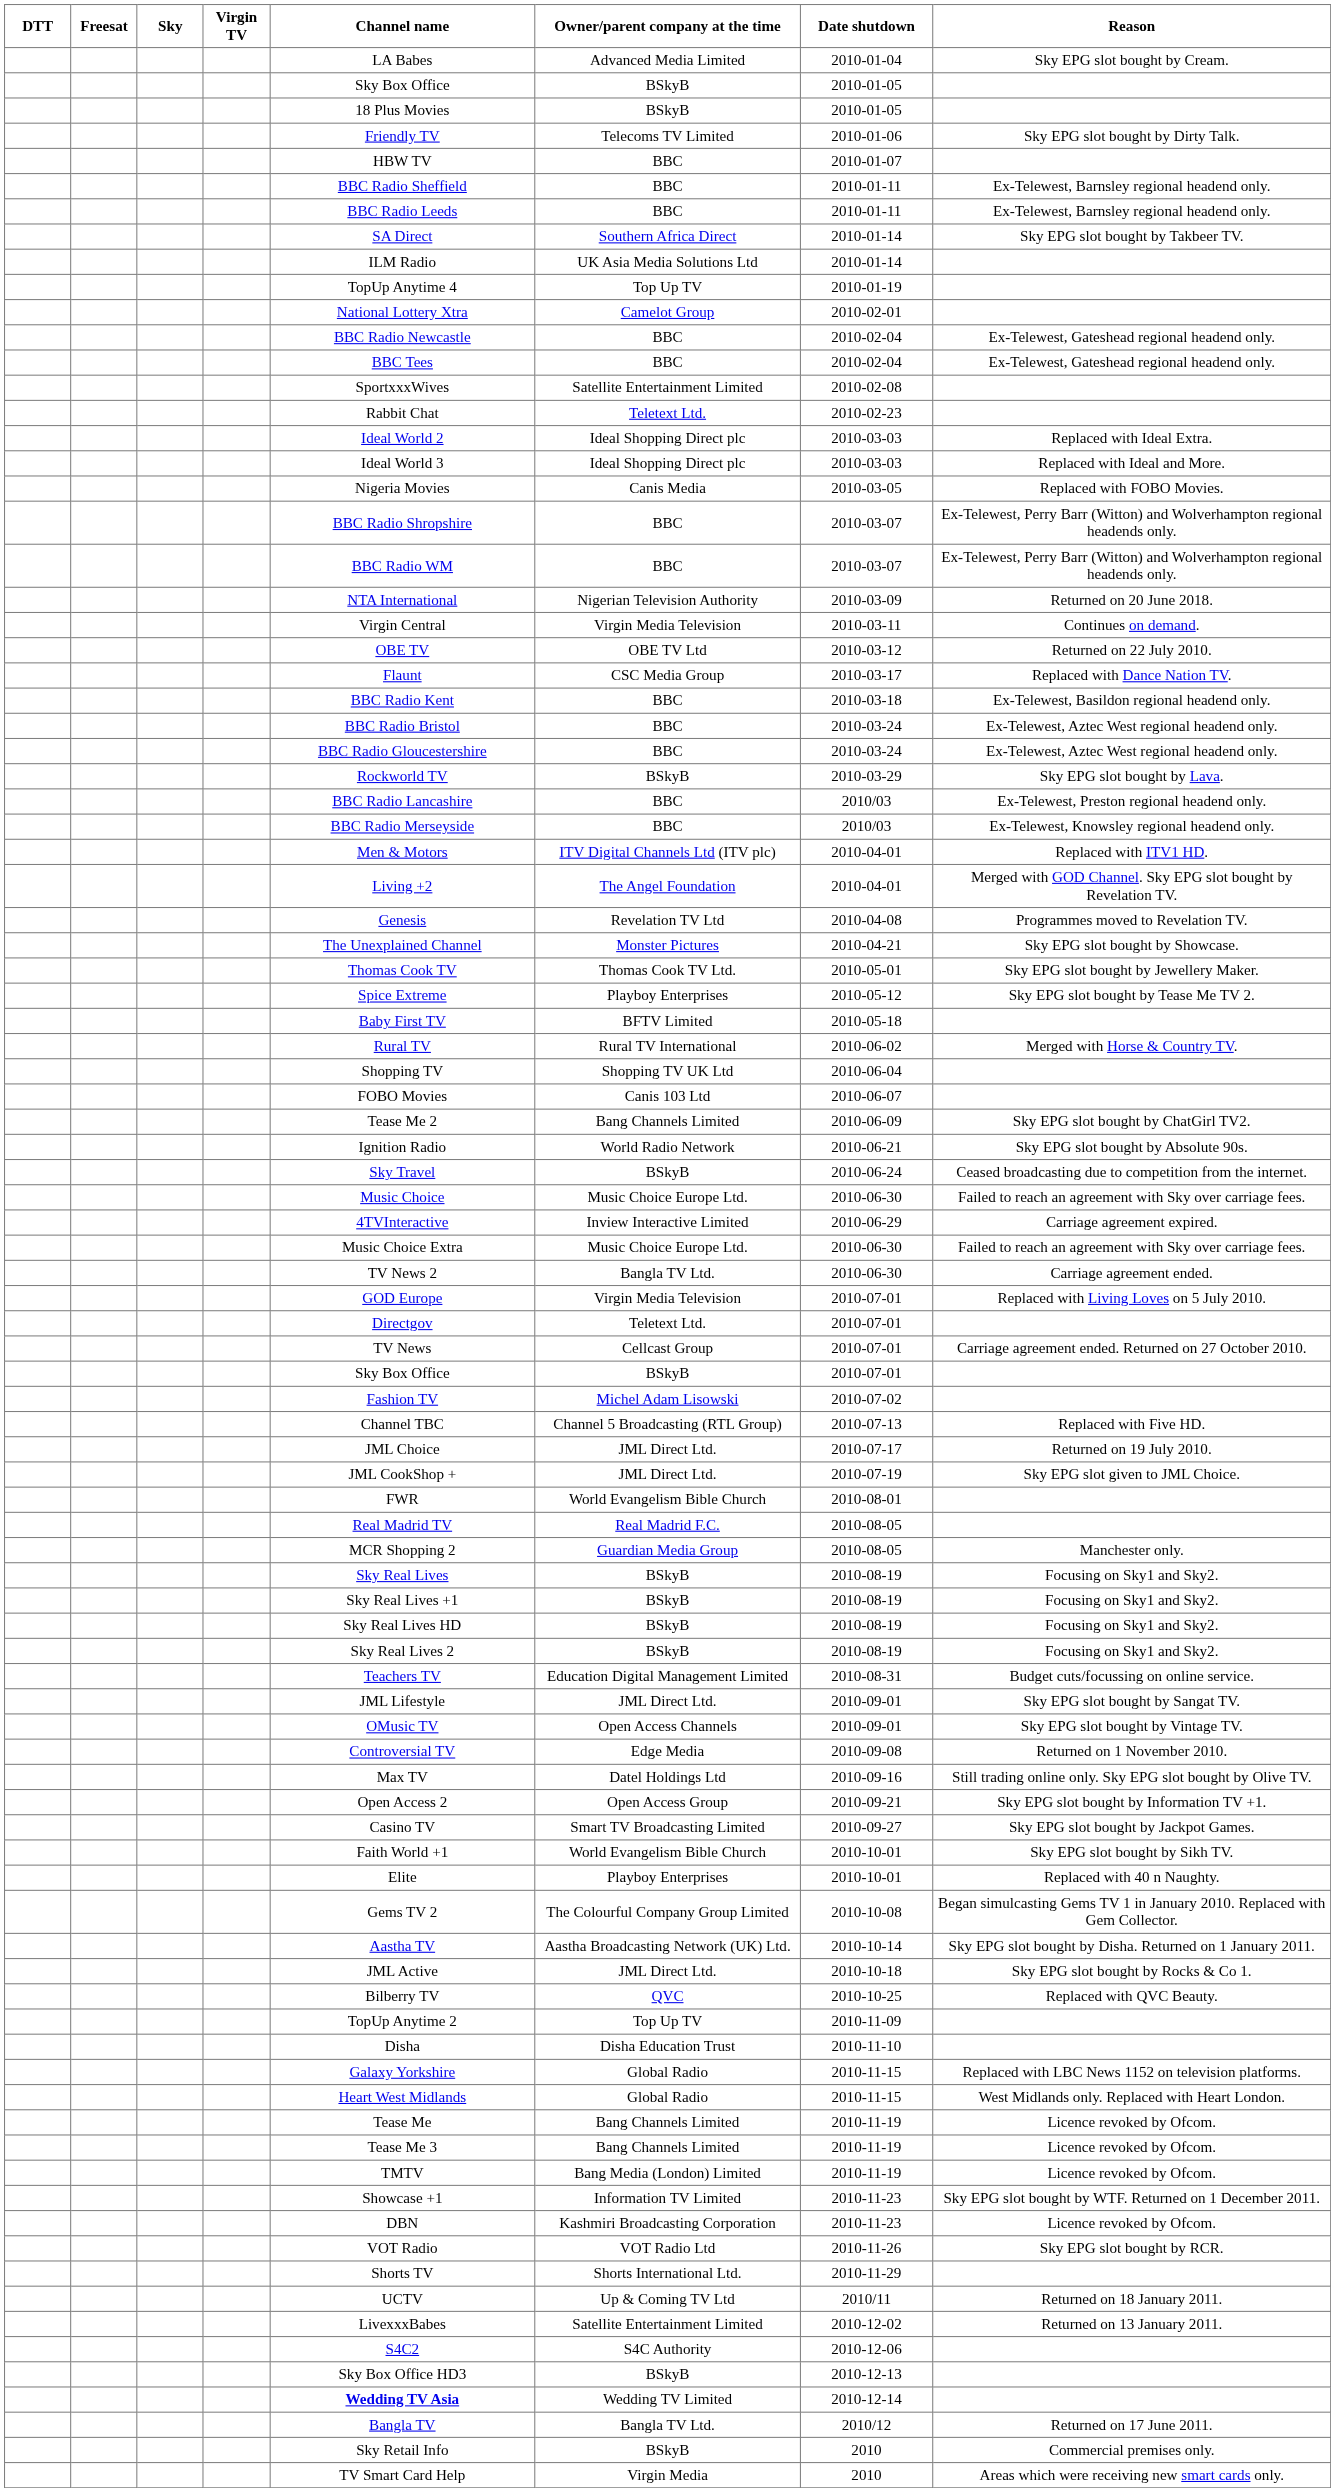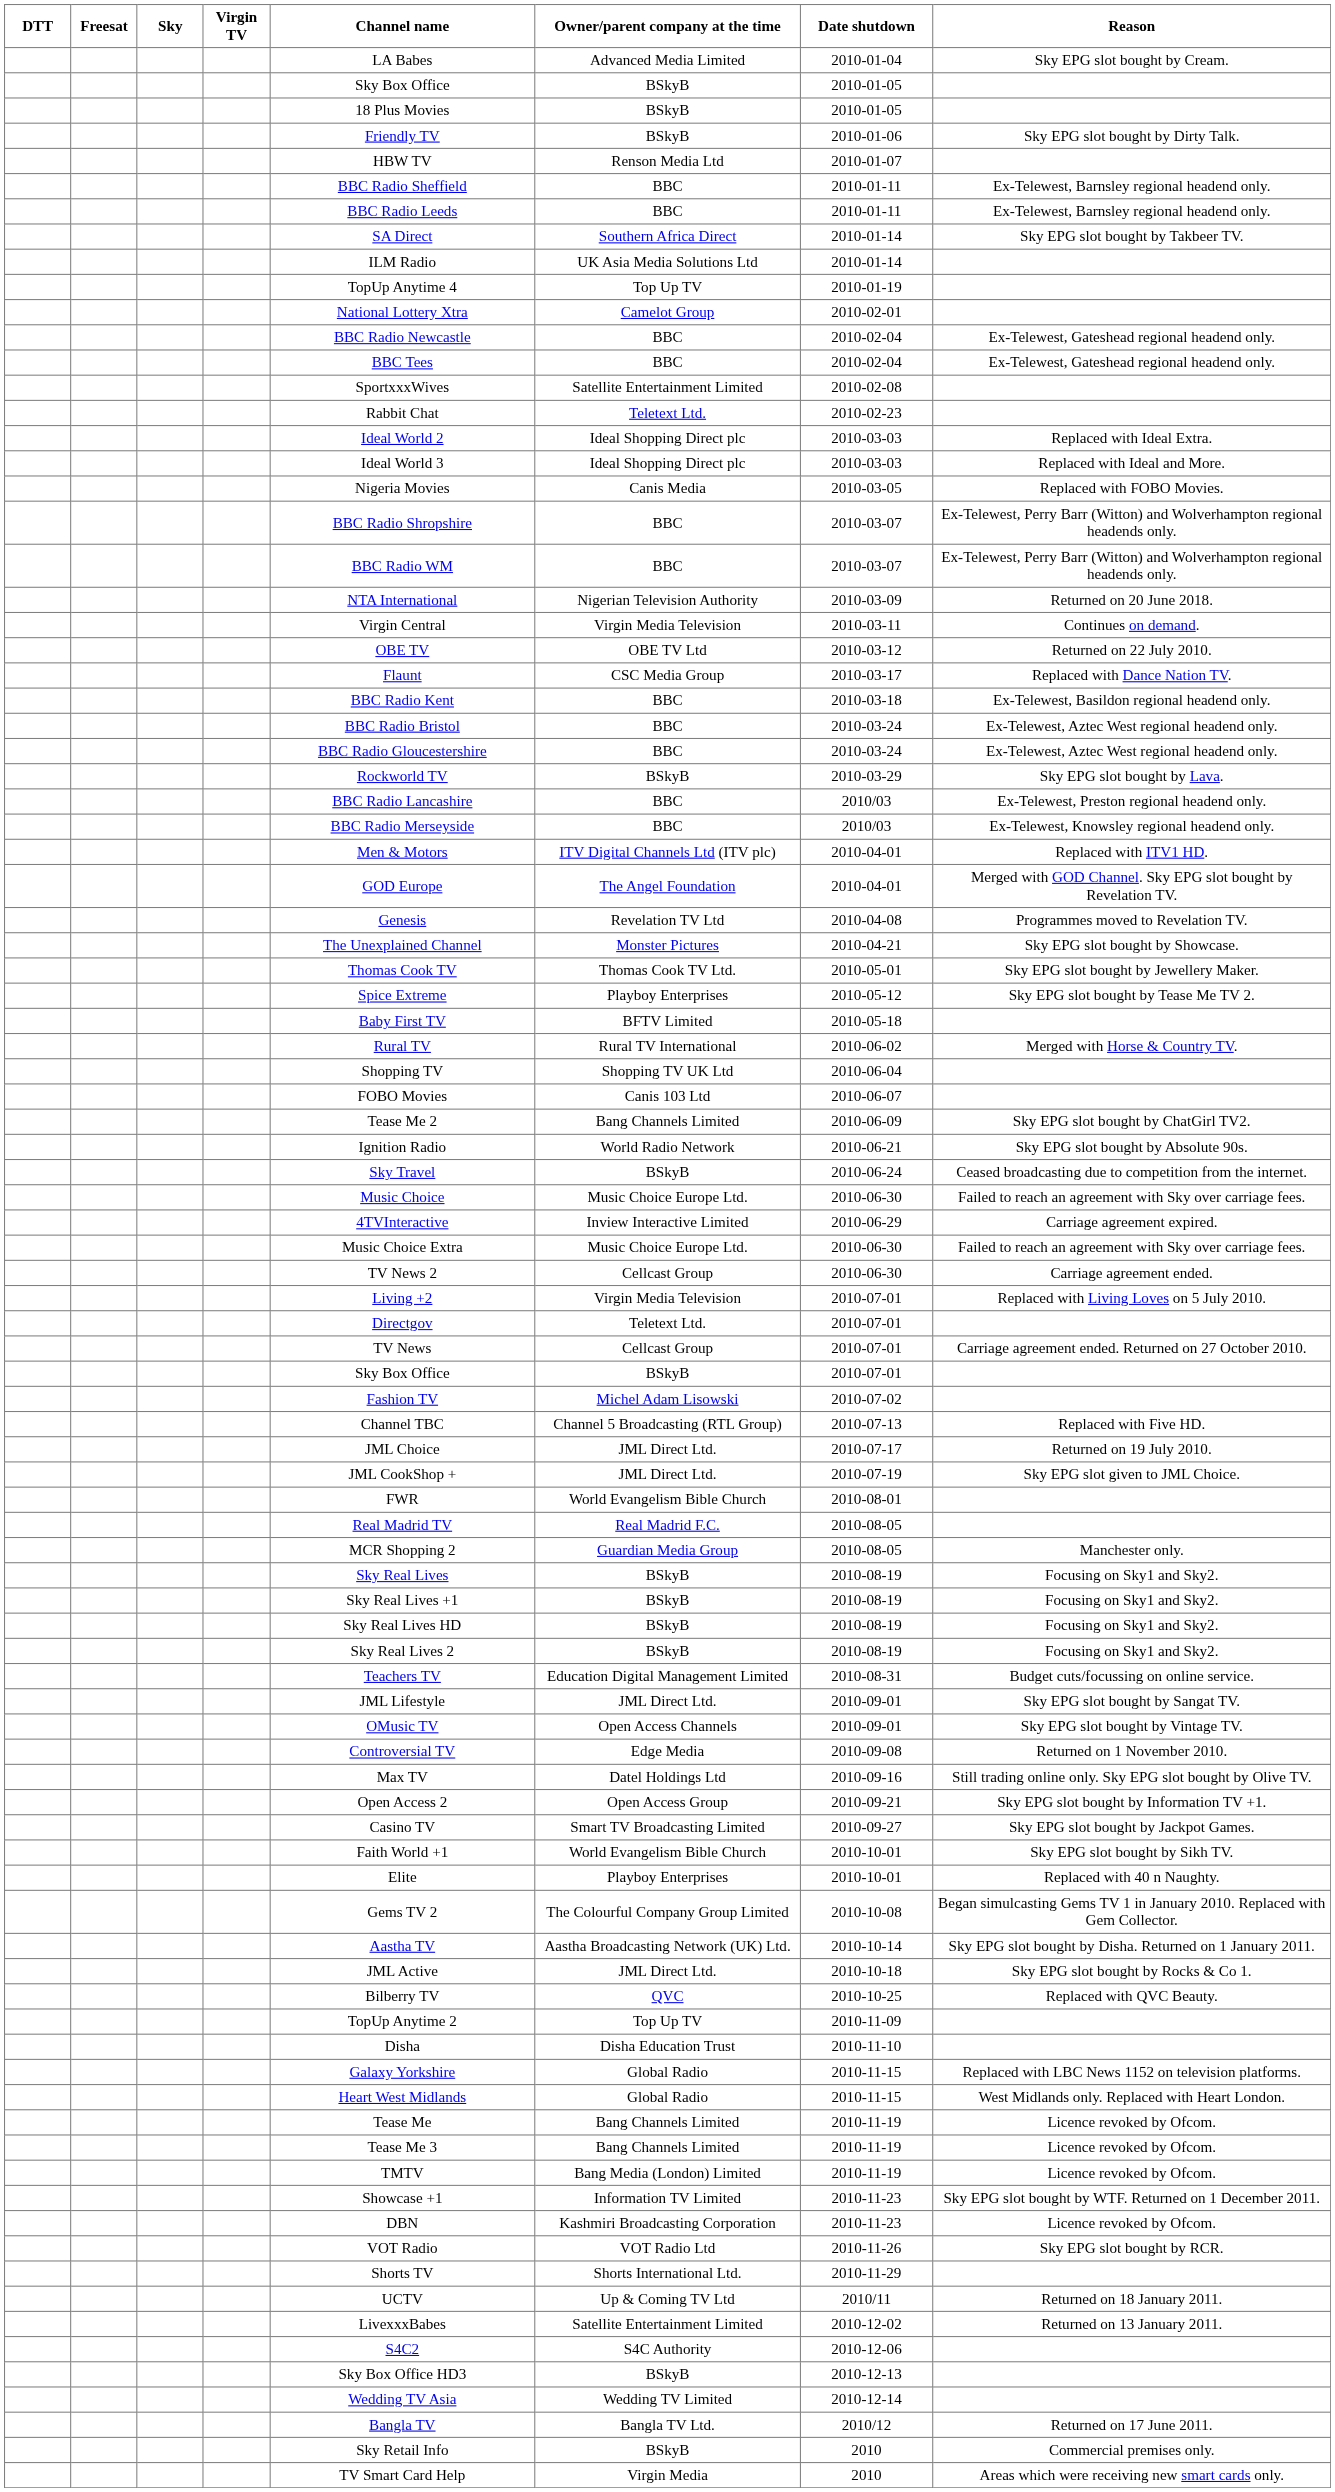(668, 135) Telecoms TV Limited -> (668, 135) BSkyB
(668, 160) BBC -> (668, 160) Renson Media Ltd
(402, 885) Living +2 -> (402, 885) GOD Europe
(668, 1272) Bangla TV Ltd. -> (668, 1272) Cellcast Group
(402, 1298) GOD Europe -> (402, 1298) Living +2
(402, 2399) bold -> (402, 2399) normal
